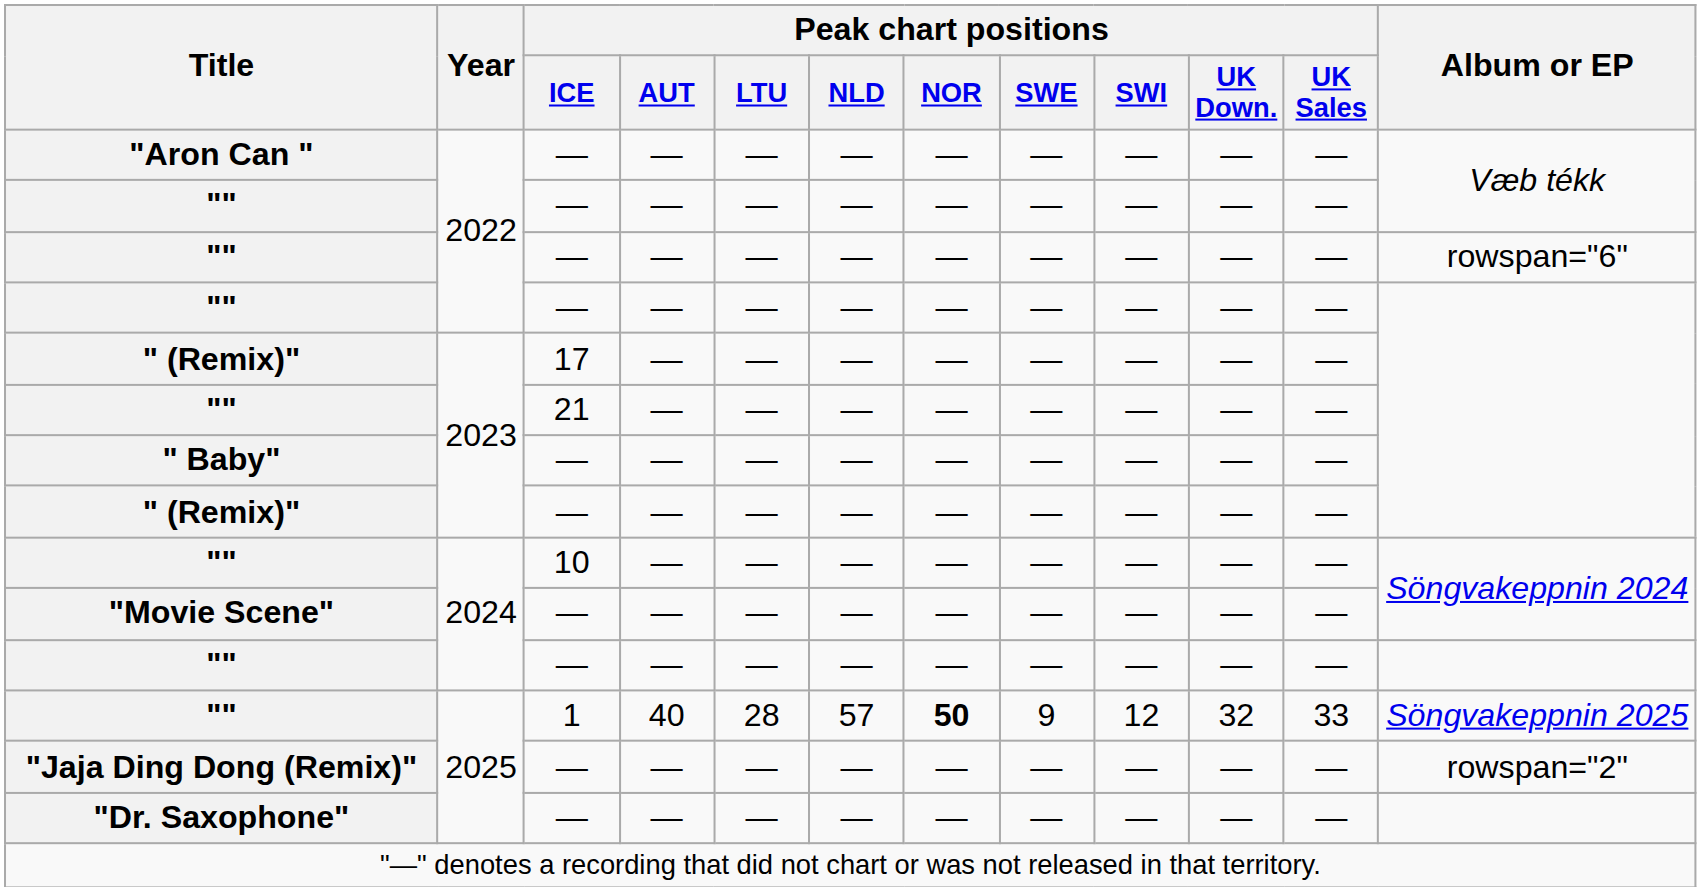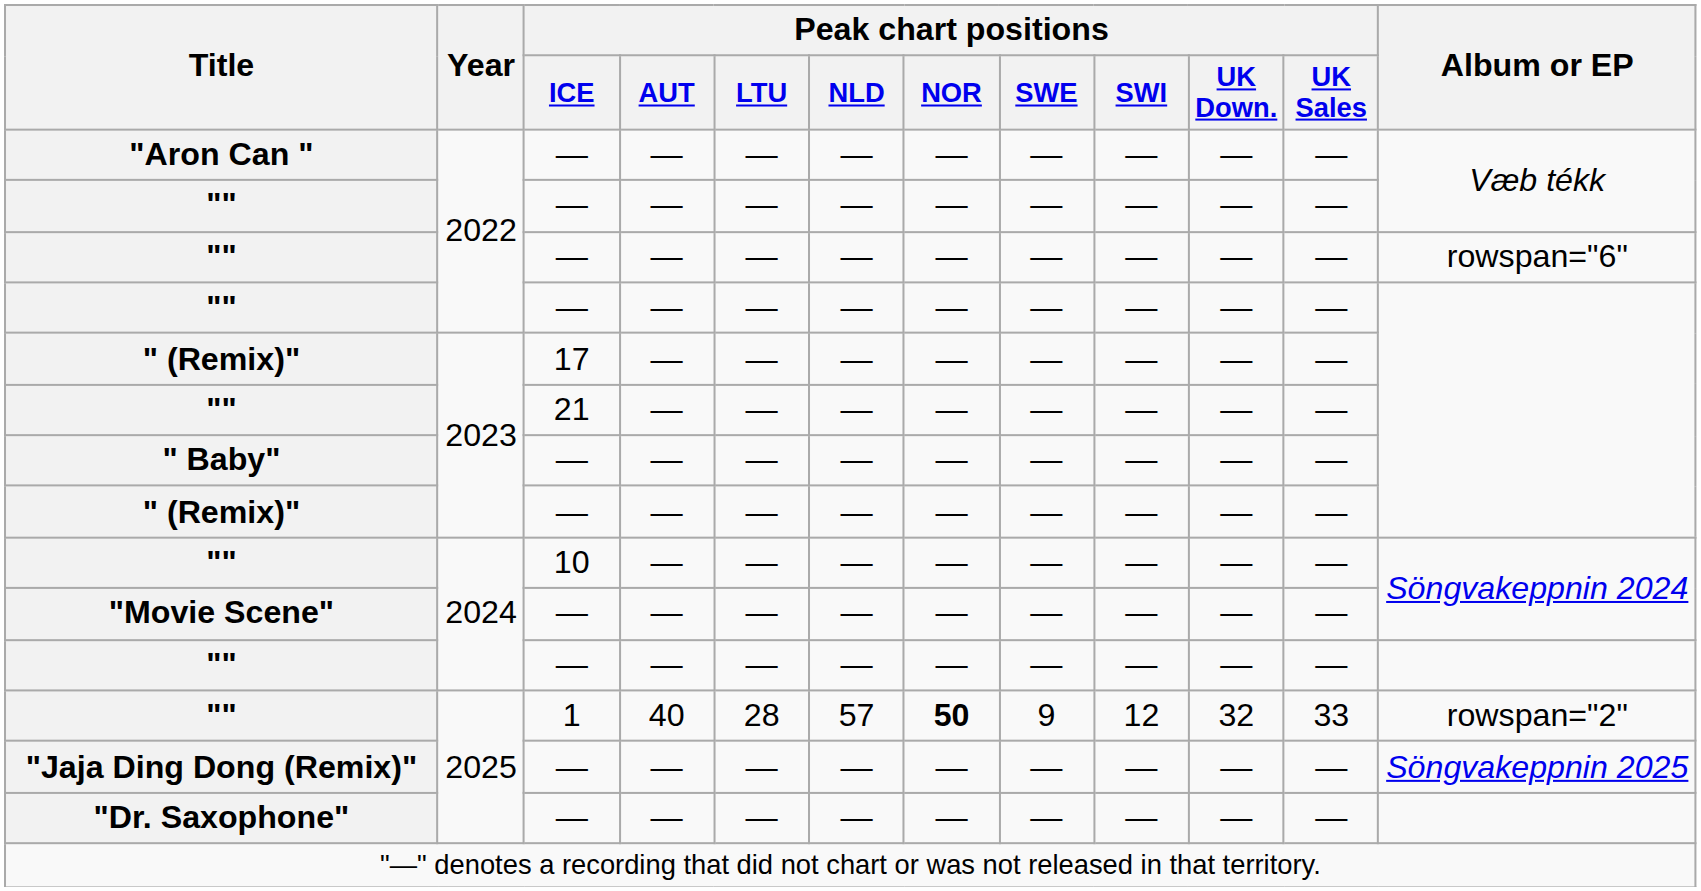(1537, 715) Söngvakeppnin 2025 -> (1537, 715) rowspan="2"
(1537, 766) rowspan="2" -> (1537, 766) Söngvakeppnin 2025
